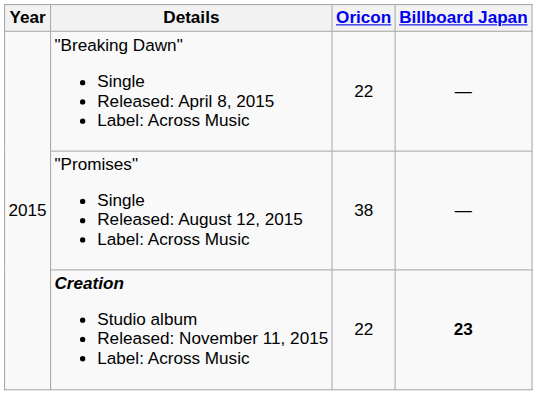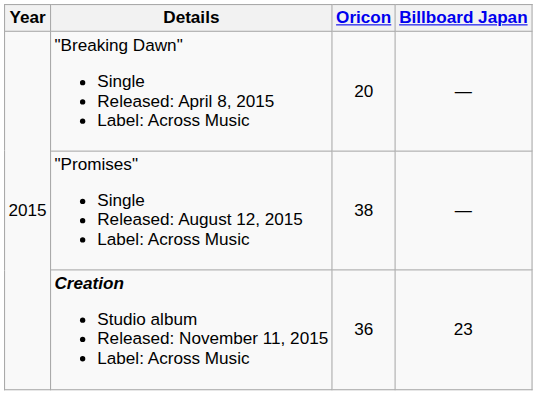(364, 91) 22 -> (364, 91) 20
(364, 329) 22 -> (364, 329) 36
(463, 329) bold -> (463, 329) normal
